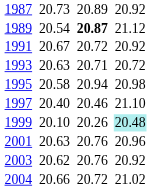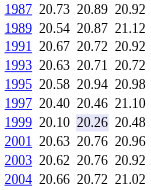(92, 28) bold -> (92, 28) normal
(92, 122) no background -> (92, 122) lavender background
(130, 122) paleturquoise background -> (130, 122) no background
